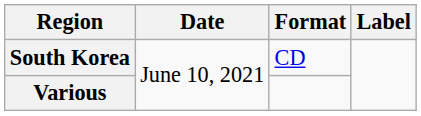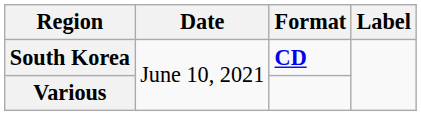(290, 57) normal -> (291, 57) bold
